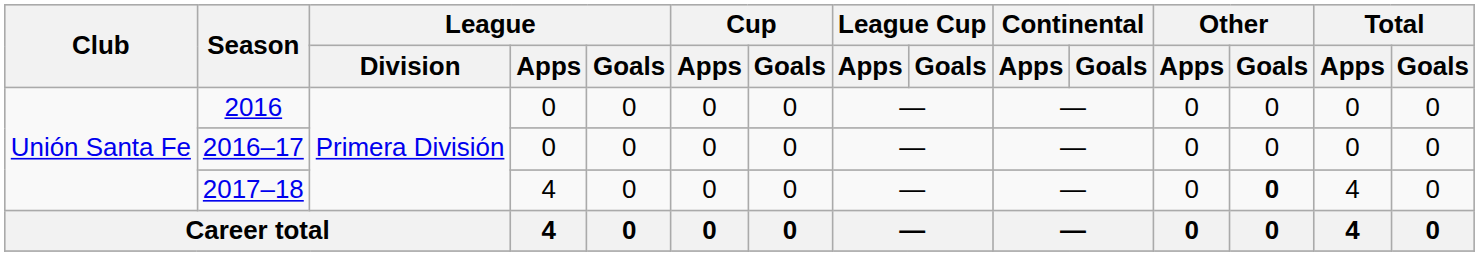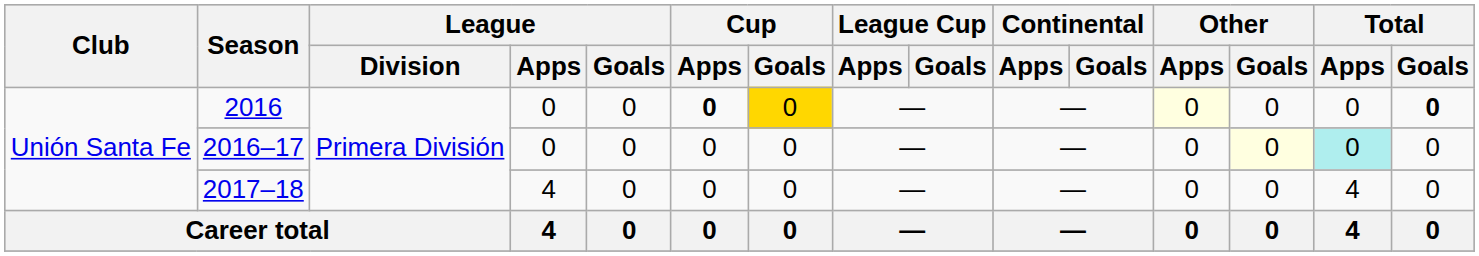(709, 107) normal -> (709, 107) bold
(790, 107) no background -> (790, 107) gold background
(1192, 107) no background -> (1192, 107) lightyellow background
(1433, 107) normal -> (1433, 107) bold
(1272, 148) no background -> (1272, 148) lightyellow background
(1352, 148) no background -> (1352, 148) paleturquoise background
(1272, 189) bold -> (1272, 189) normal
